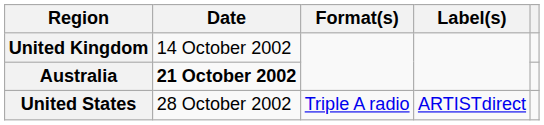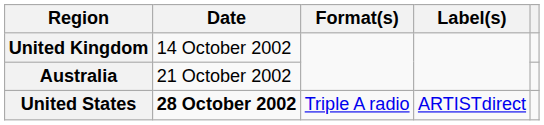(227, 76) bold -> (224, 76) normal
(224, 104) normal -> (227, 104) bold
